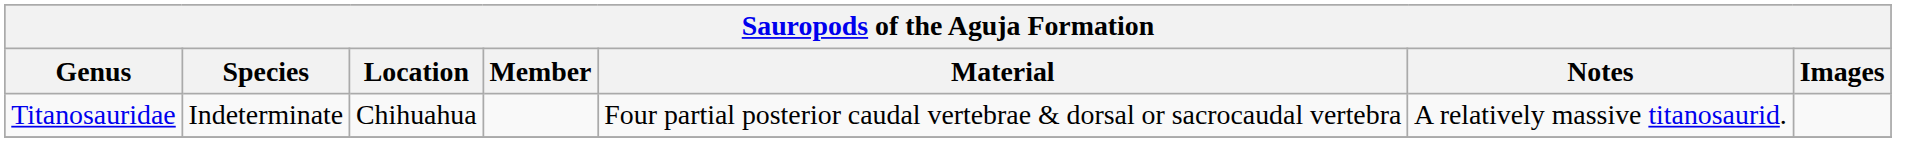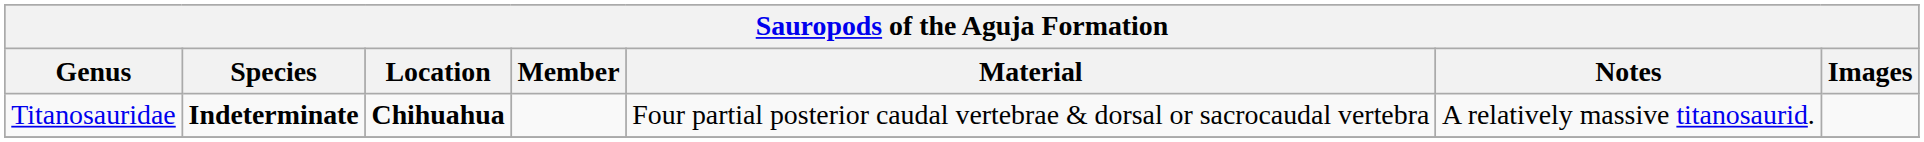(266, 114) normal -> (274, 114) bold
(416, 114) normal -> (438, 114) bold
